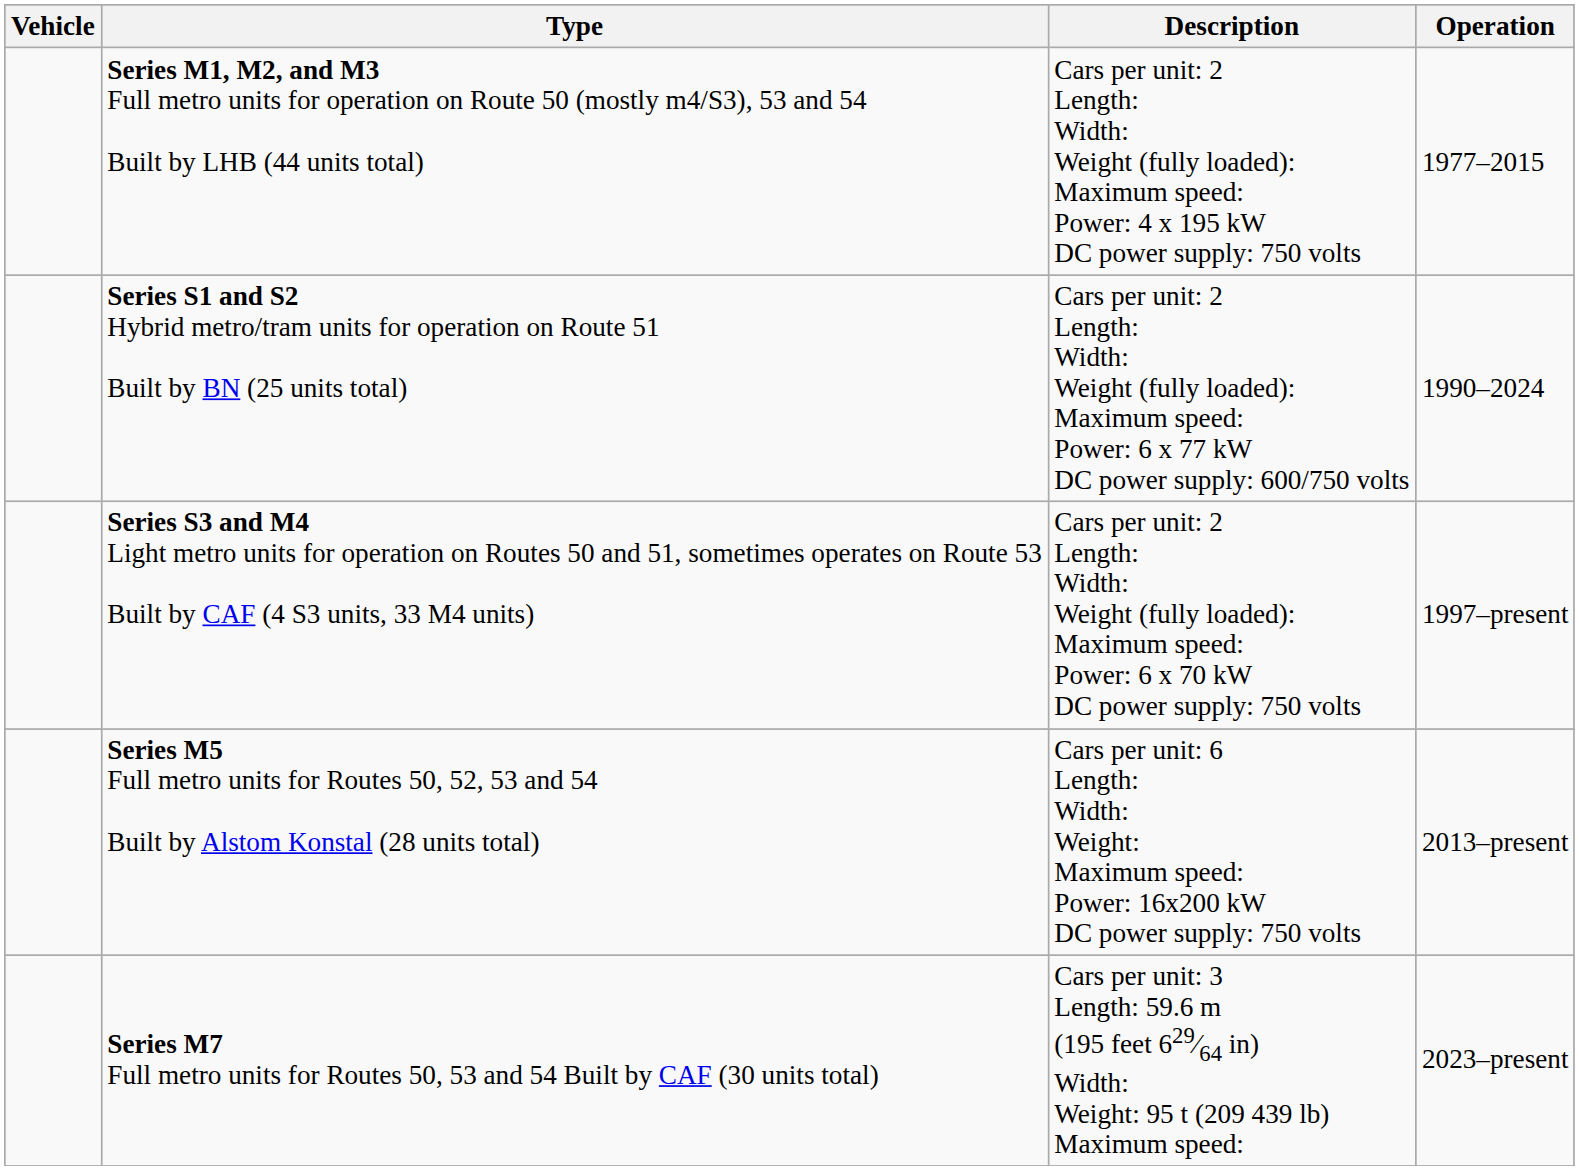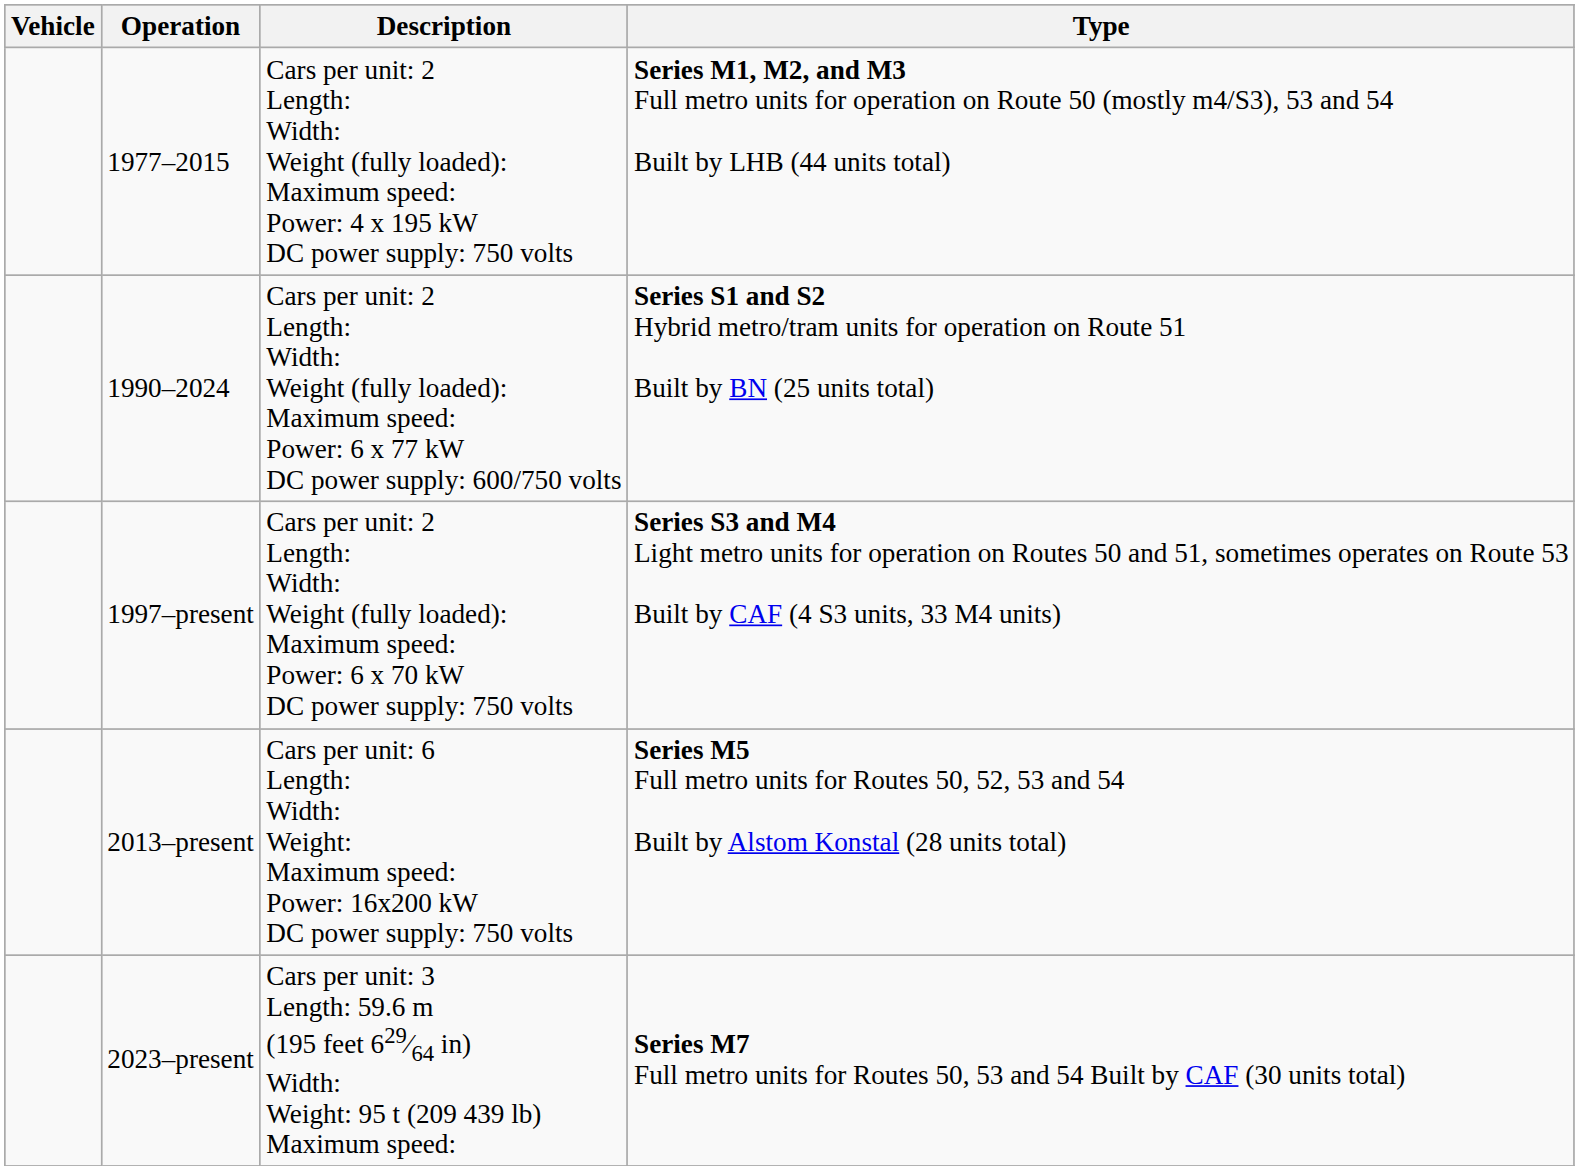columns swapped: (574, 26) <-> (1495, 26)
